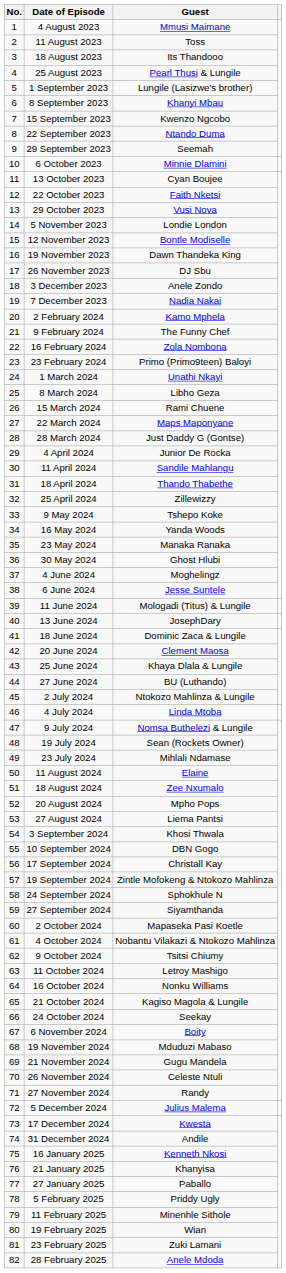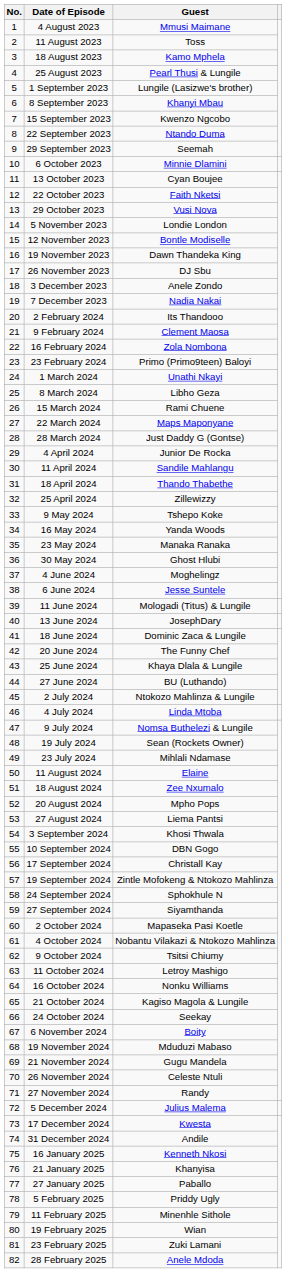(195, 57) Its Thandooo -> (195, 57) Kamo Mphela
(195, 316) Kamo Mphela -> (195, 316) Its Thandooo
(195, 331) The Funny Chef -> (195, 331) Clement Maosa
(195, 651) Clement Maosa -> (195, 651) The Funny Chef
